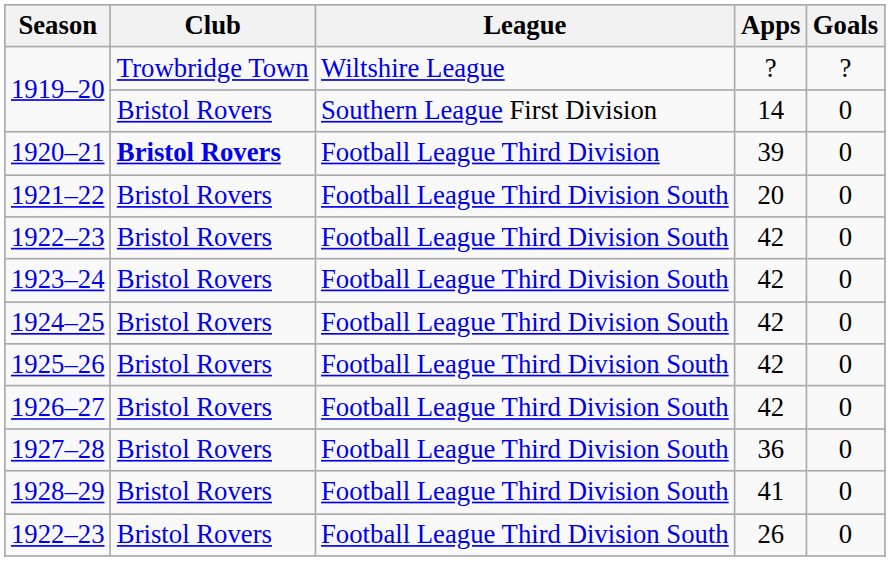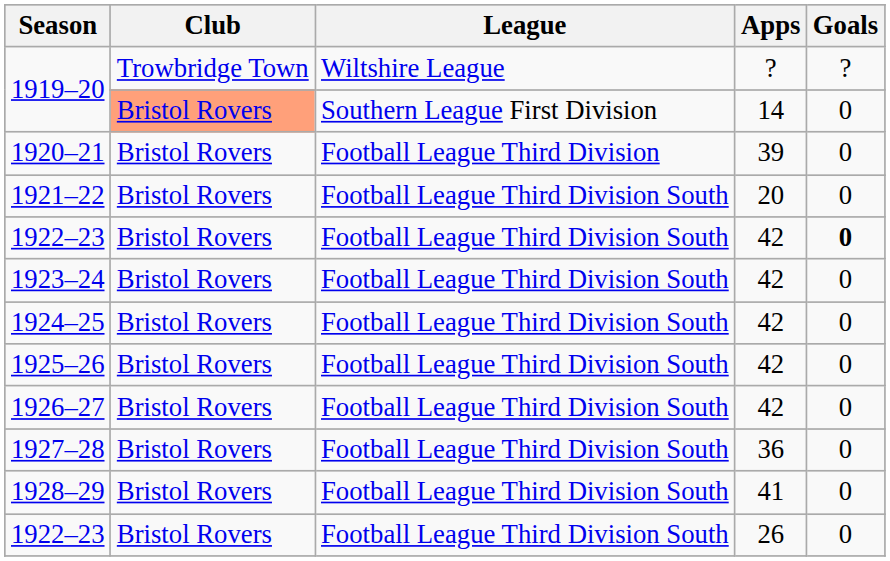(194, 110) no background -> (194, 110) lightsalmon background
(199, 152) bold -> (194, 152) normal
(845, 237) normal -> (845, 237) bold
